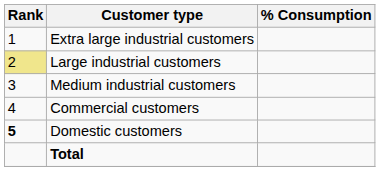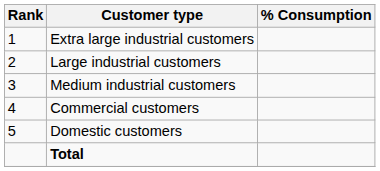(12, 62) khaki background -> (12, 62) no background
(12, 131) bold -> (12, 131) normal
